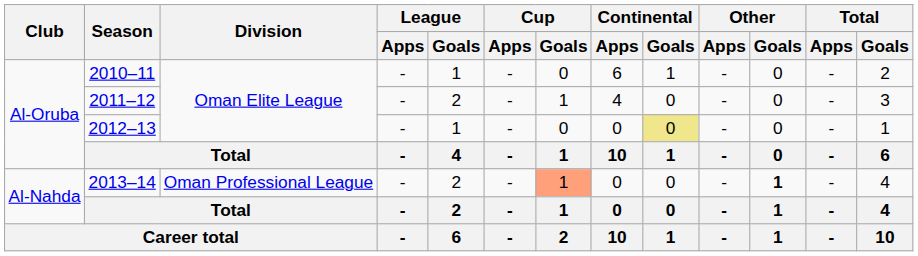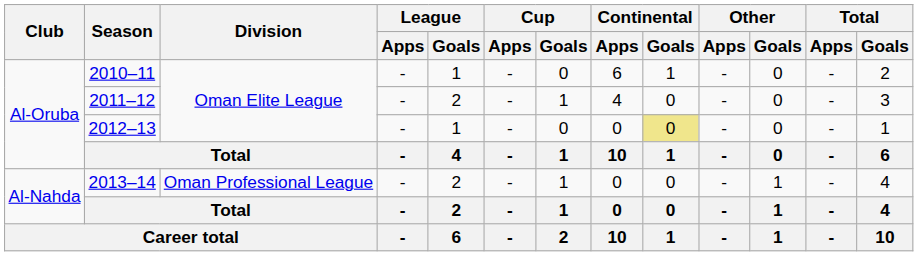(563, 182) lightsalmon background -> (563, 182) no background
(778, 182) bold -> (778, 182) normal
